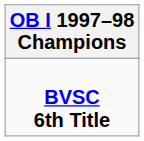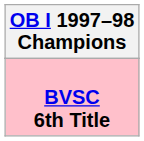(72, 108) no background -> (72, 108) pink background
